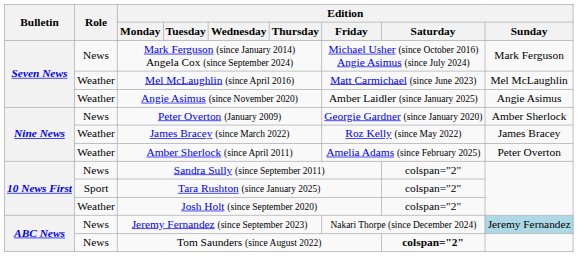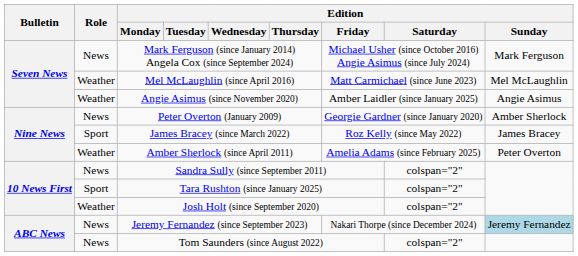(96, 134) Weather -> (96, 134) Sport
(433, 242) bold -> (435, 242) normal
